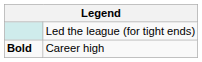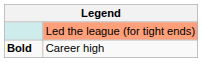(120, 31) no background -> (120, 31) lightsalmon background
